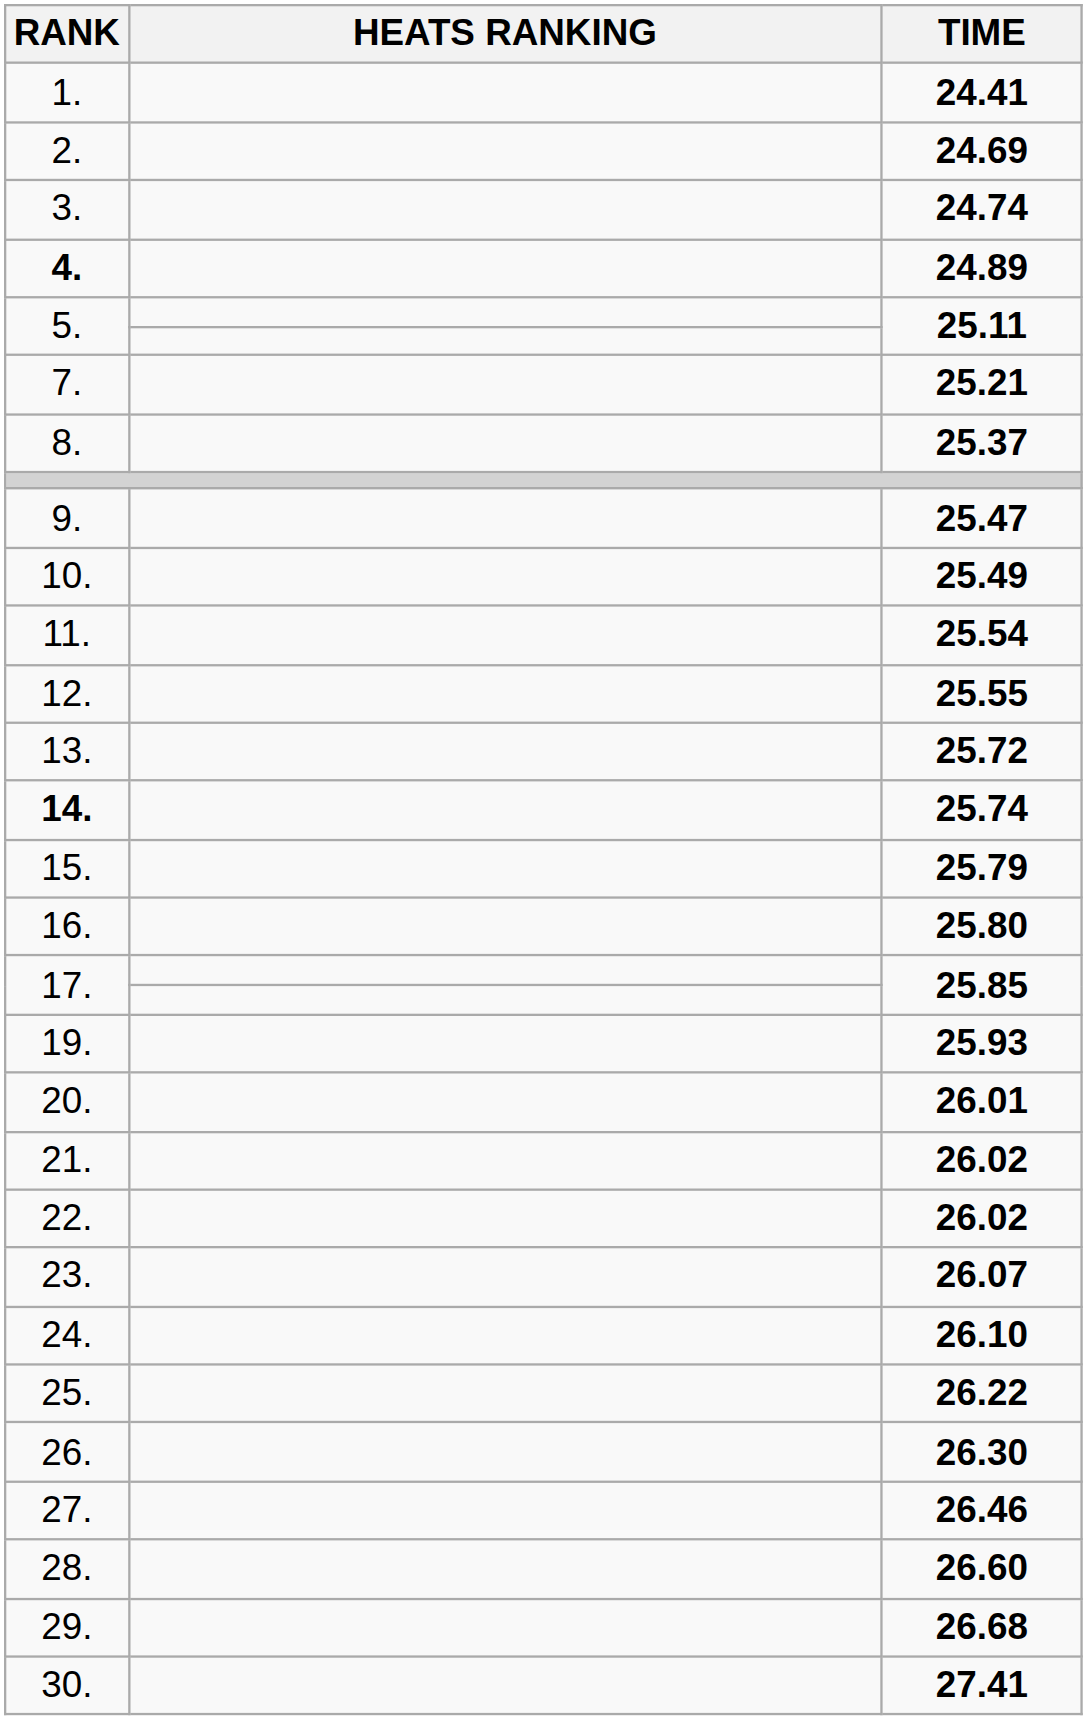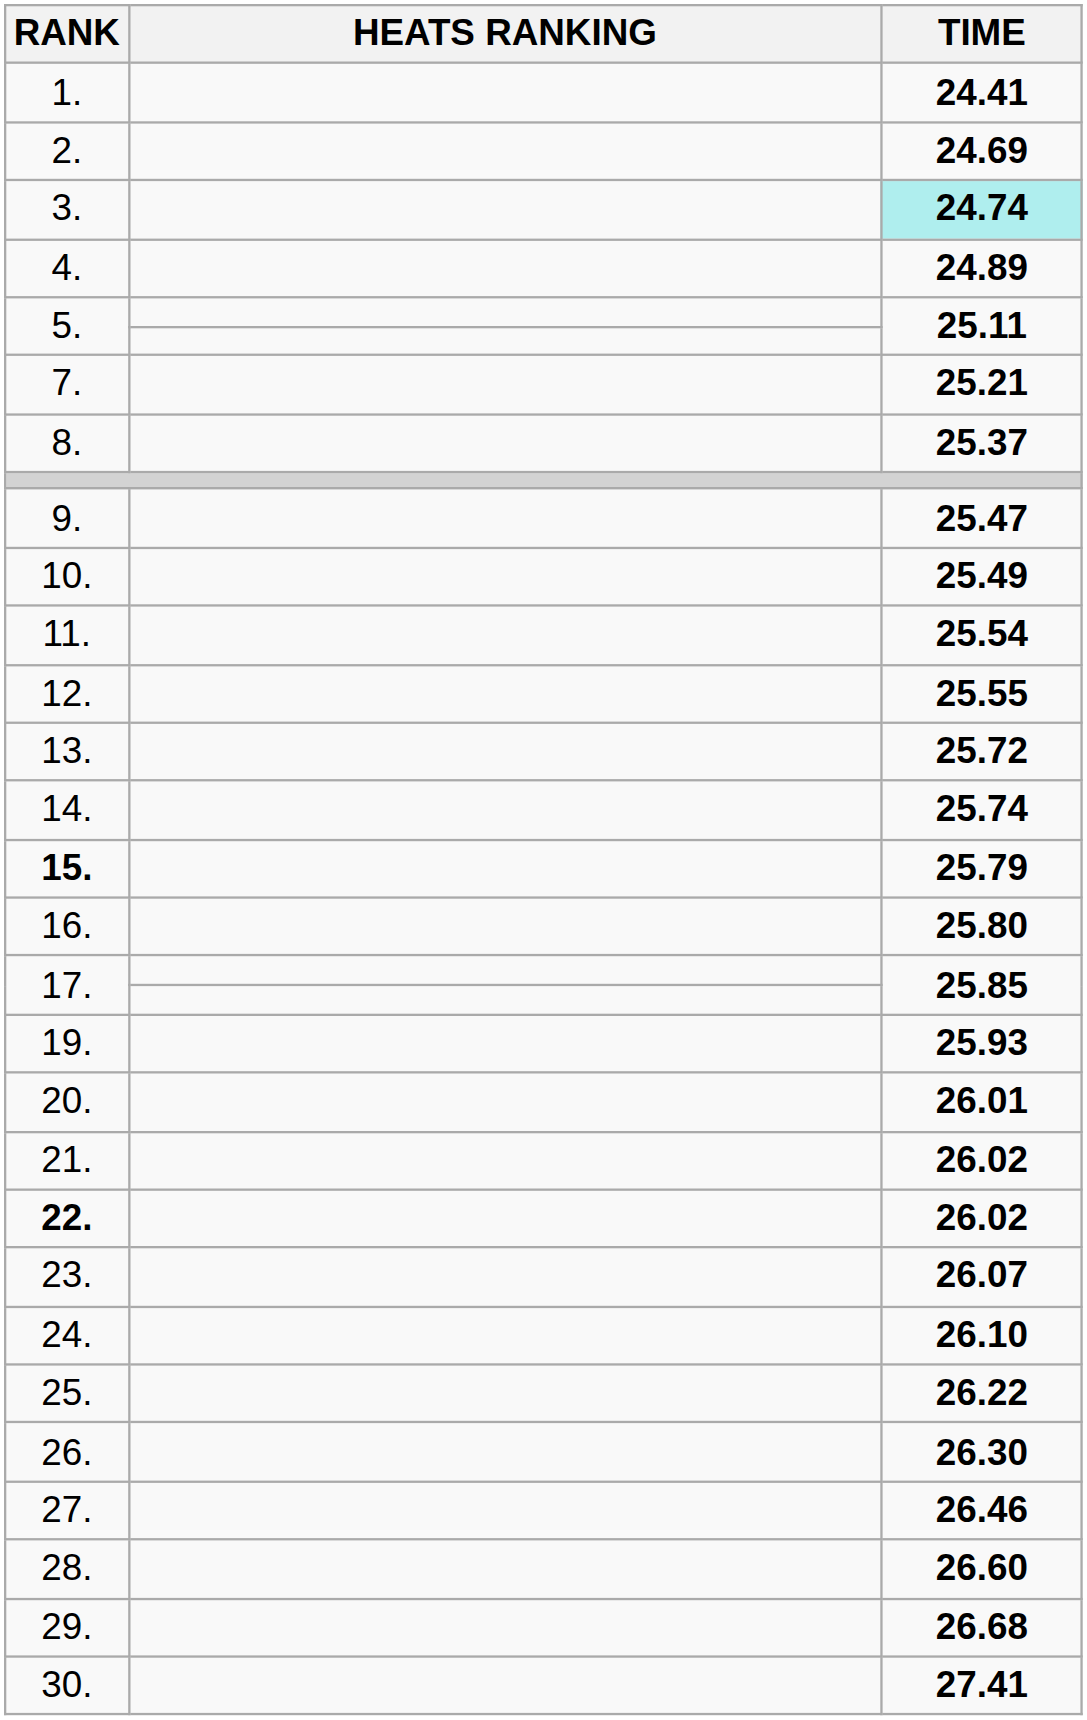(982, 208) no background -> (982, 208) paleturquoise background
(67, 267) bold -> (67, 267) normal
(67, 809) bold -> (67, 809) normal
(67, 867) normal -> (67, 867) bold
(67, 1217) normal -> (67, 1217) bold
